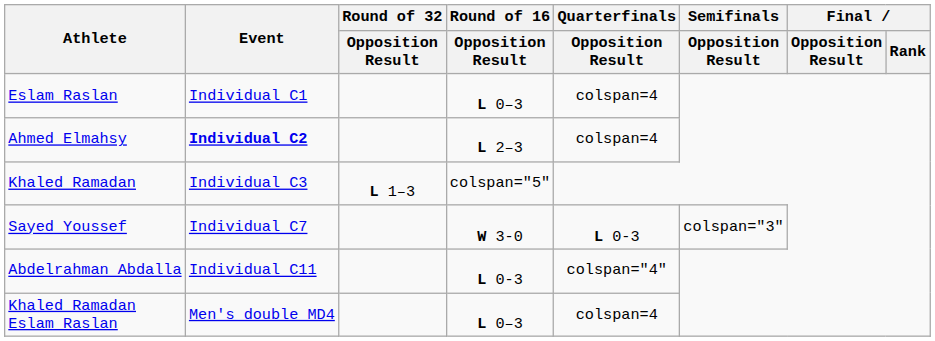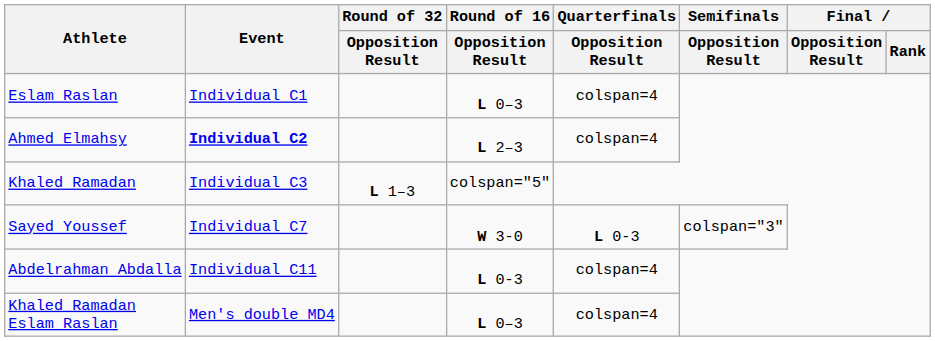(617, 271) colspan="4" -> (617, 271) colspan=4
